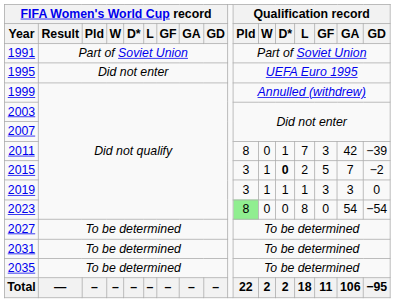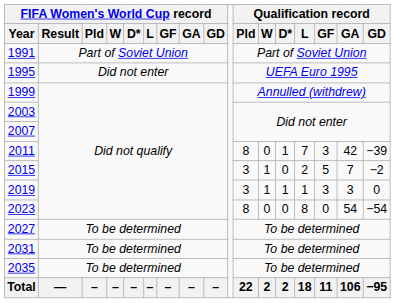(285, 170) bold -> (285, 170) normal
(246, 209) lightgreen background -> (246, 209) no background
